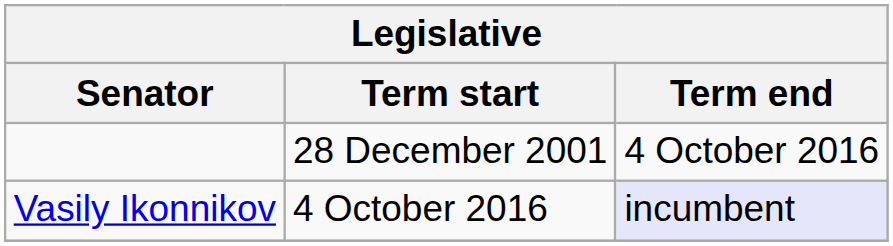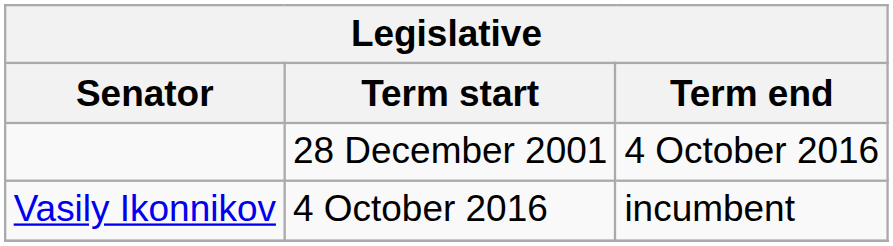(710, 209) lavender background -> (710, 209) no background
